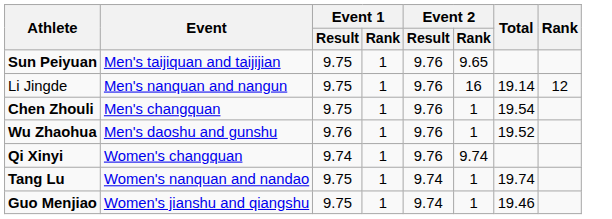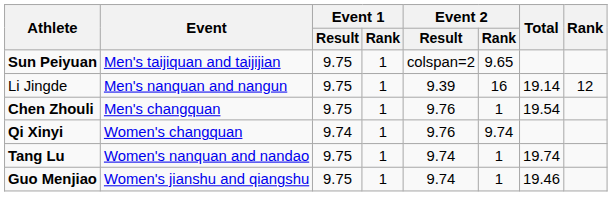(428, 62) 9.76 -> (441, 62) colspan=2
(428, 86) 9.76 -> (441, 86) 9.39
- row: (52, 132)
